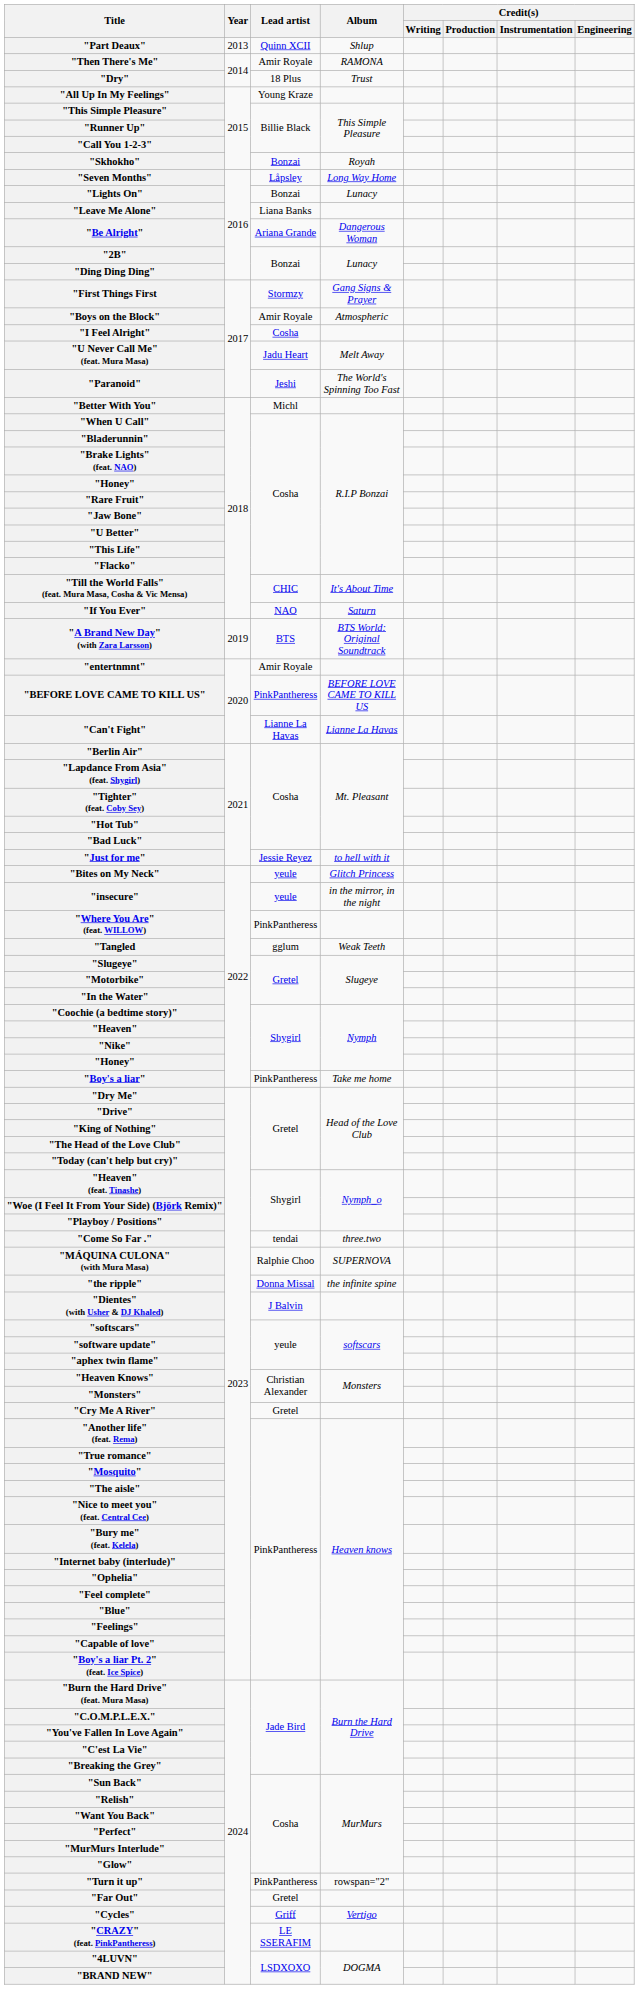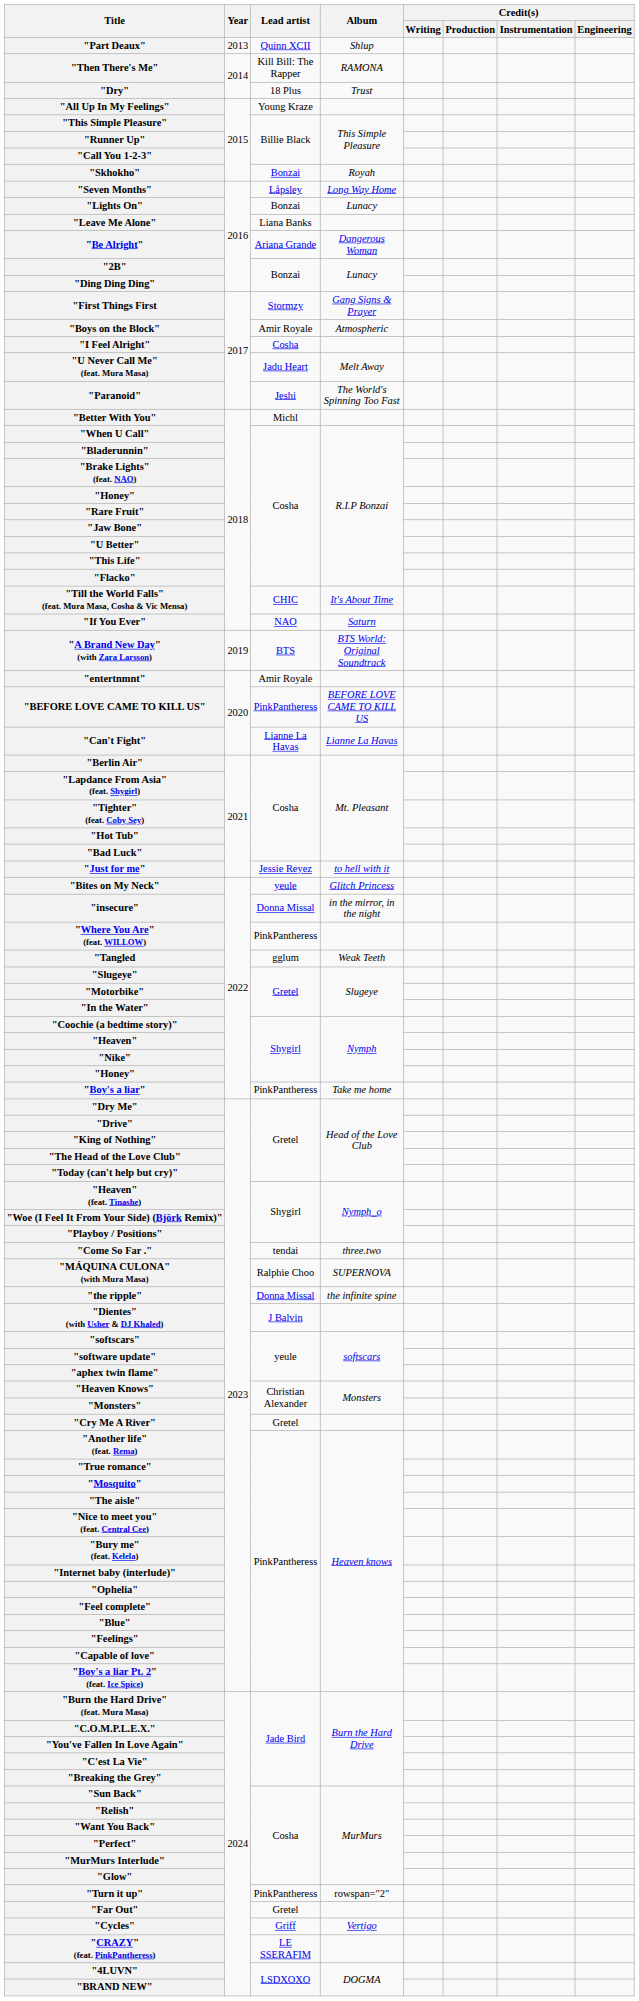(285, 62) Amir Royale -> (285, 68) Kill Bill: The Rapper
(285, 896) yeule -> (285, 908) Donna Missal
